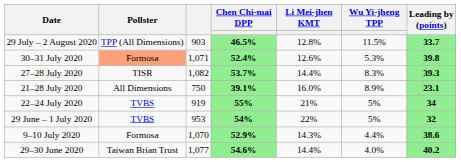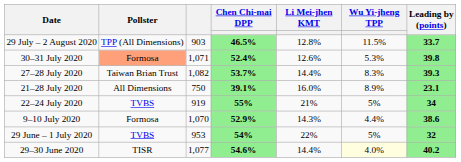(142, 73) TISR -> (142, 73) Taiwan Brian Trust
rows swapped: (52, 134) <-> (52, 119)
(142, 149) Taiwan Brian Trust -> (142, 149) TISR
(374, 149) no background -> (374, 149) lightyellow background
